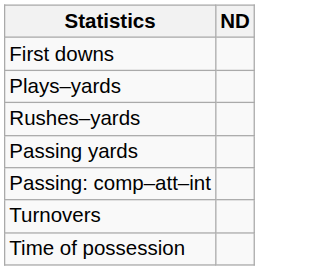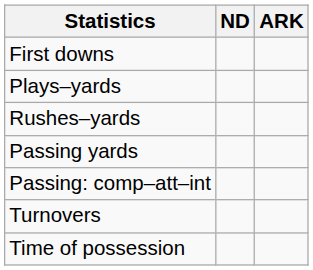+ column: (282, 21)
